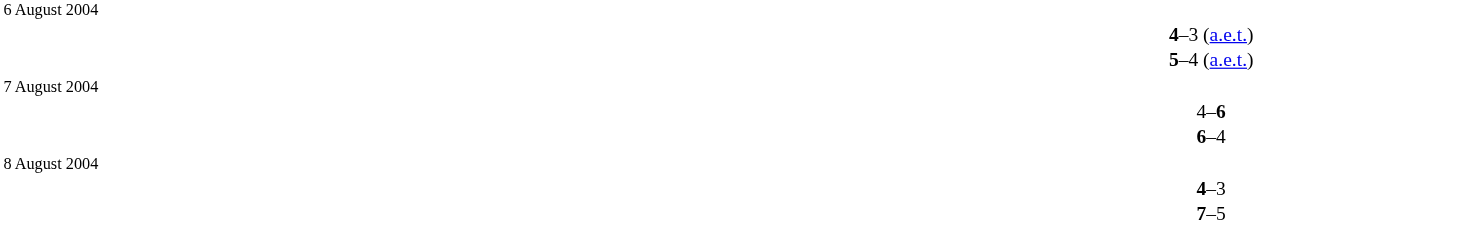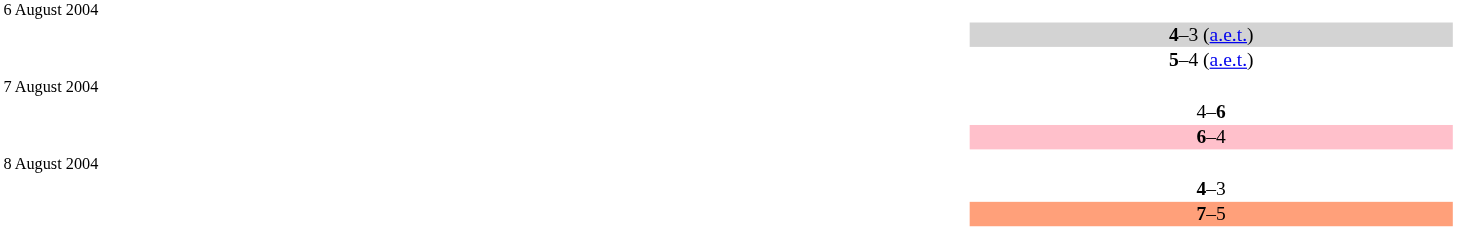(1211, 34) no background -> (1211, 34) lightgrey background
(1211, 137) no background -> (1211, 137) pink background
(1211, 213) no background -> (1211, 213) lightsalmon background
